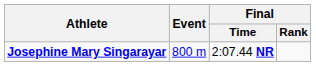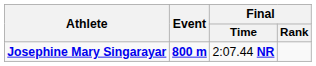(189, 52) normal -> (189, 52) bold
